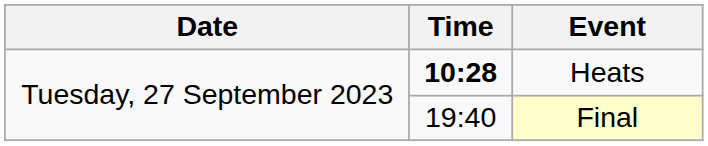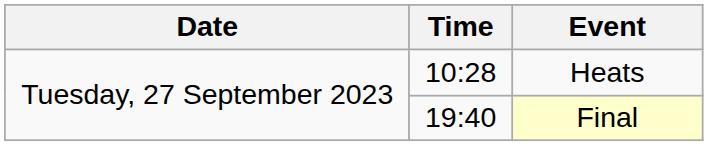(461, 72) bold -> (461, 72) normal
